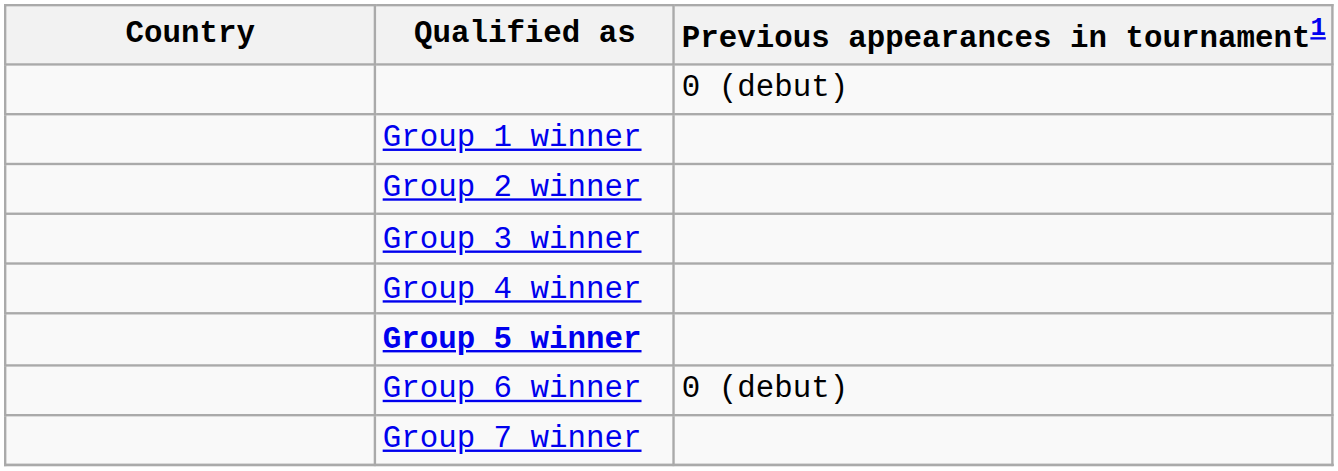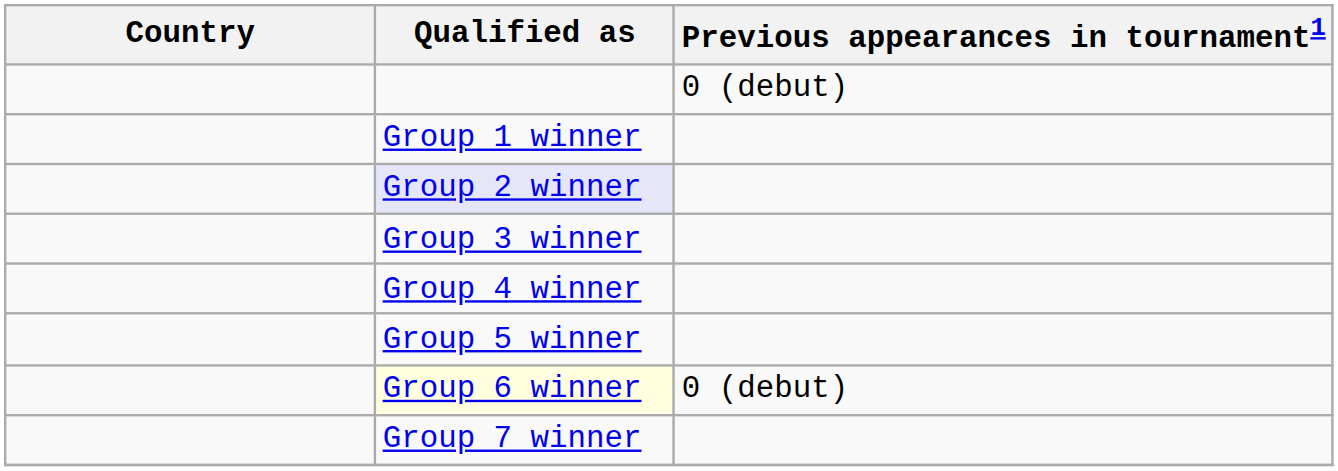(512, 189) no background -> (512, 189) lavender background
(512, 339) bold -> (512, 339) normal
(512, 390) no background -> (512, 390) lightyellow background
